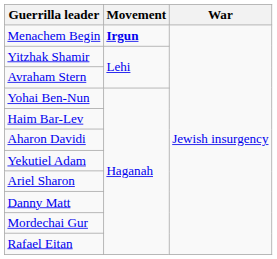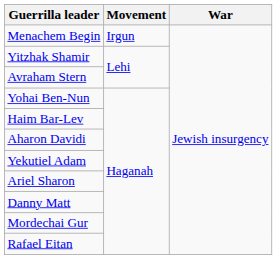(122, 35) bold -> (120, 35) normal
